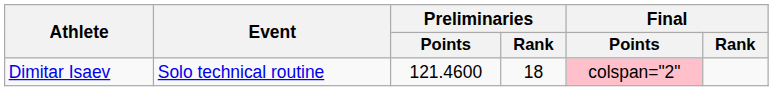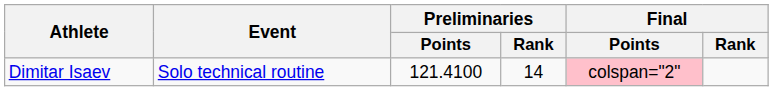(446, 72) 121.4600 -> (446, 72) 121.4100
(533, 72) 18 -> (533, 72) 14
